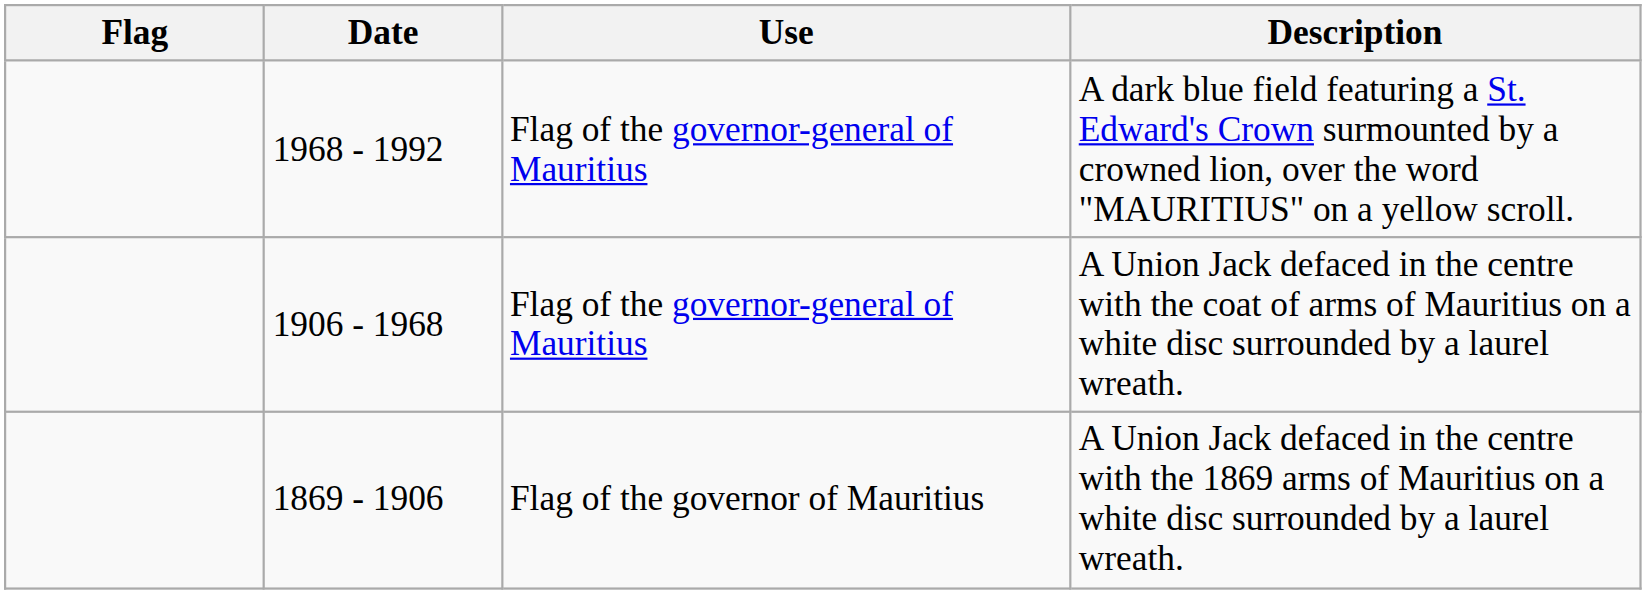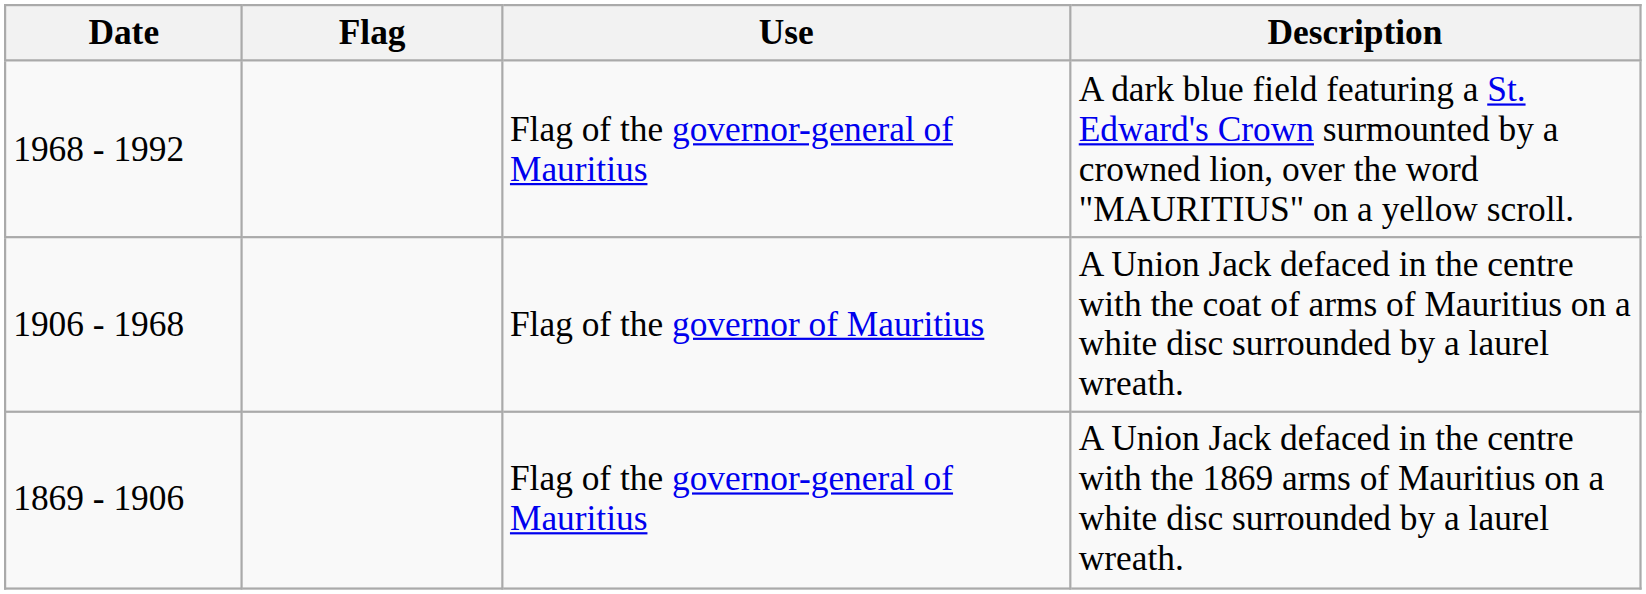columns swapped: (135, 32) <-> (383, 32)
(732, 323) Flag of the governor-general of Mauritius -> (747, 323) Flag of the governor of Mauritius
(747, 499) Flag of the governor of Mauritius -> (732, 499) Flag of the governor-general of Mauritius
